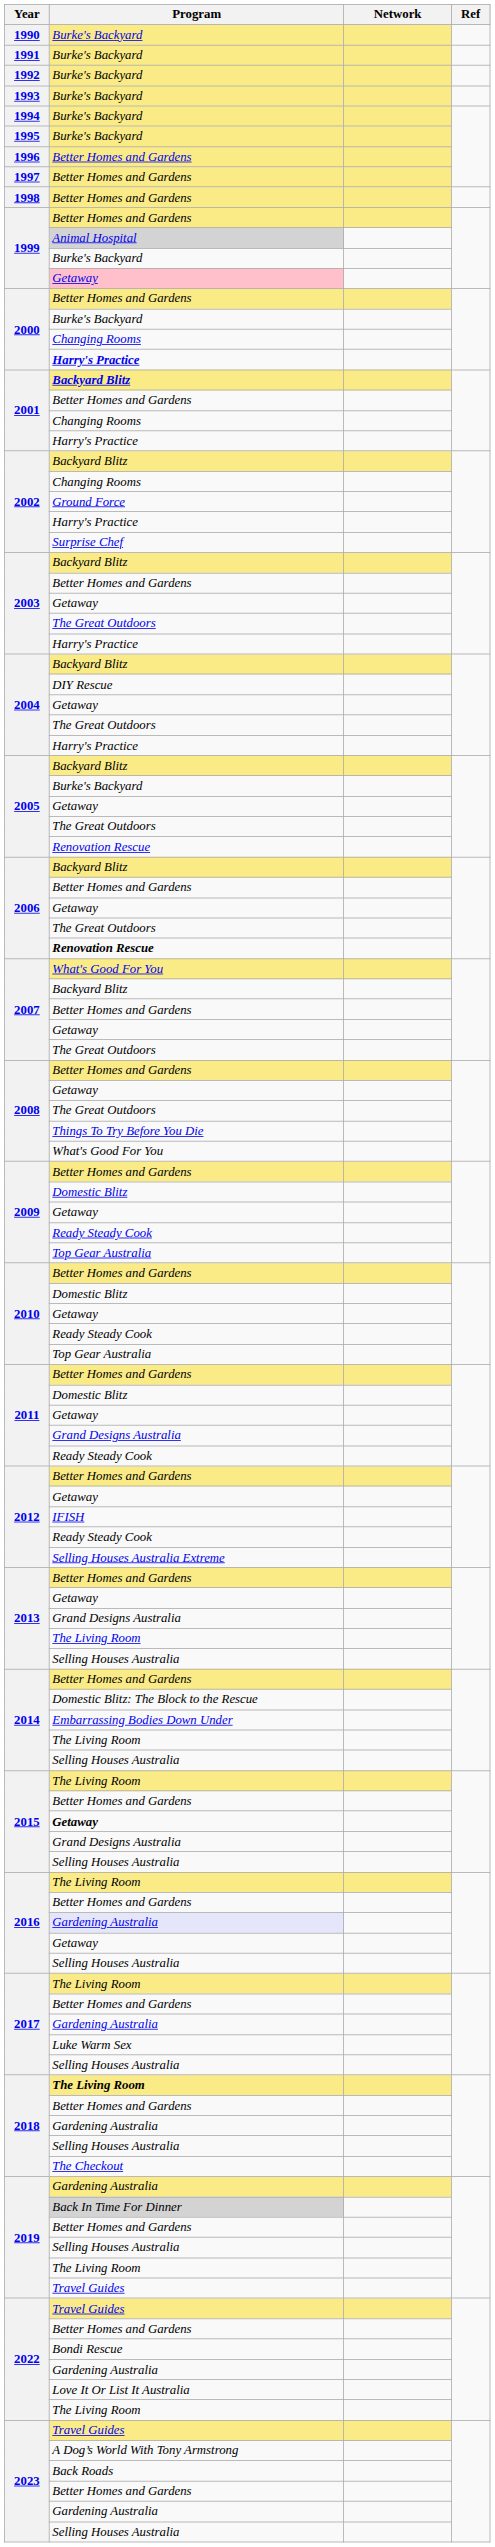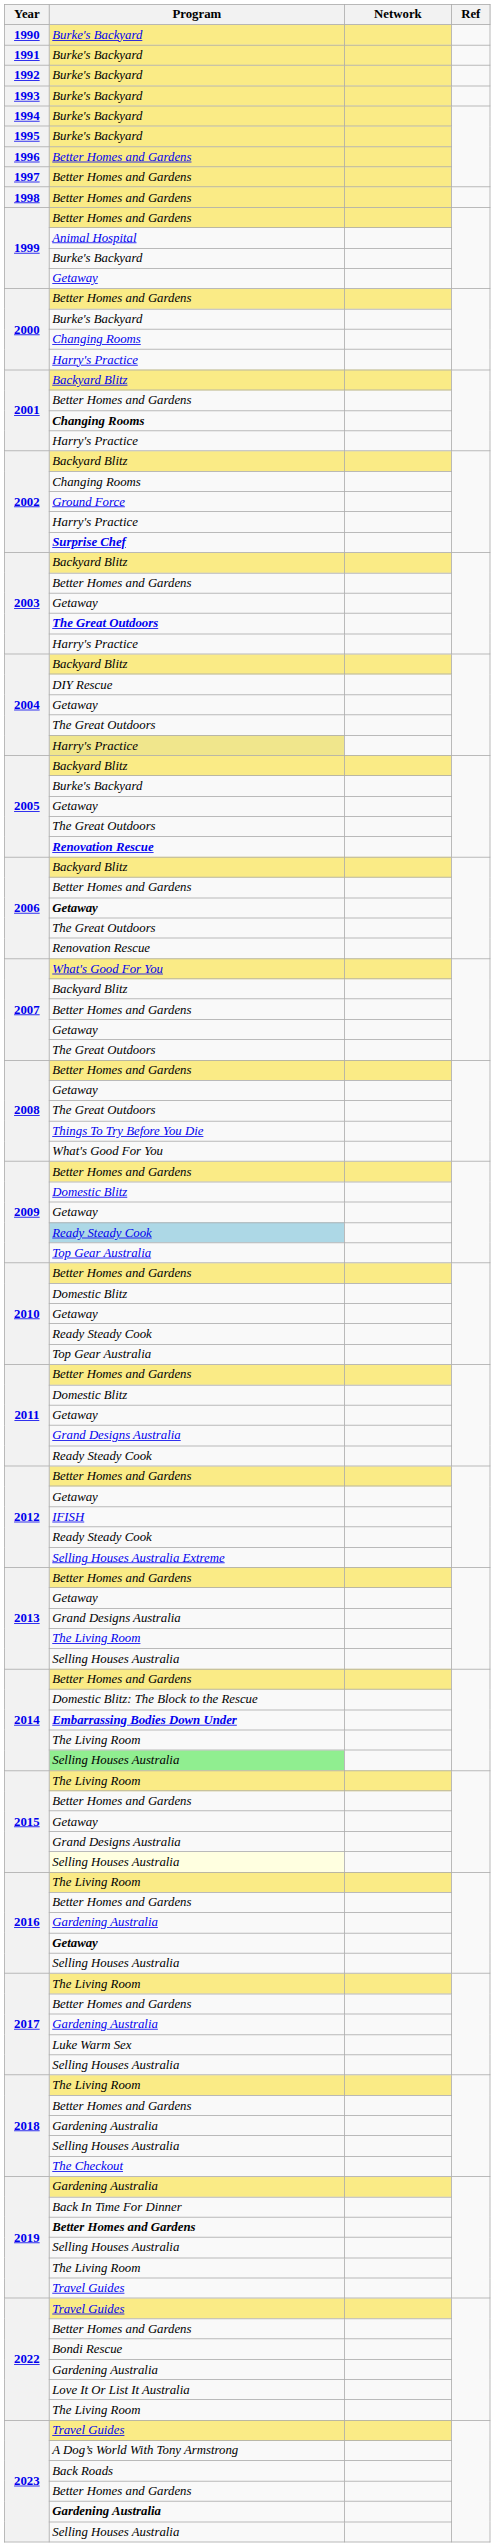(94, 237) lightgrey background -> (94, 237) no background
(75, 278) pink background -> (75, 278) no background
(96, 359) bold -> (95, 359) normal
(91, 380) bold -> (90, 380) normal
(97, 420) normal -> (98, 420) bold
(88, 542) normal -> (89, 542) bold
(104, 623) normal -> (105, 623) bold
(95, 745) no background -> (95, 745) khaki background
(101, 846) normal -> (103, 846) bold
(75, 907) normal -> (75, 907) bold
(103, 948) bold -> (101, 948) normal
(102, 1232) no background -> (102, 1232) lightblue background
(142, 1719) normal -> (145, 1719) bold
(116, 1760) no background -> (116, 1760) lightgreen background
(75, 1821) bold -> (75, 1821) normal
(116, 1861) no background -> (116, 1861) lightyellow background
(105, 1922) lavender background -> (105, 1922) no background
(75, 1943) normal -> (75, 1943) bold
(99, 2085) bold -> (96, 2085) normal
(117, 2207) lightgrey background -> (117, 2207) no background
(122, 2227) normal -> (124, 2227) bold
(105, 2511) normal -> (107, 2511) bold
